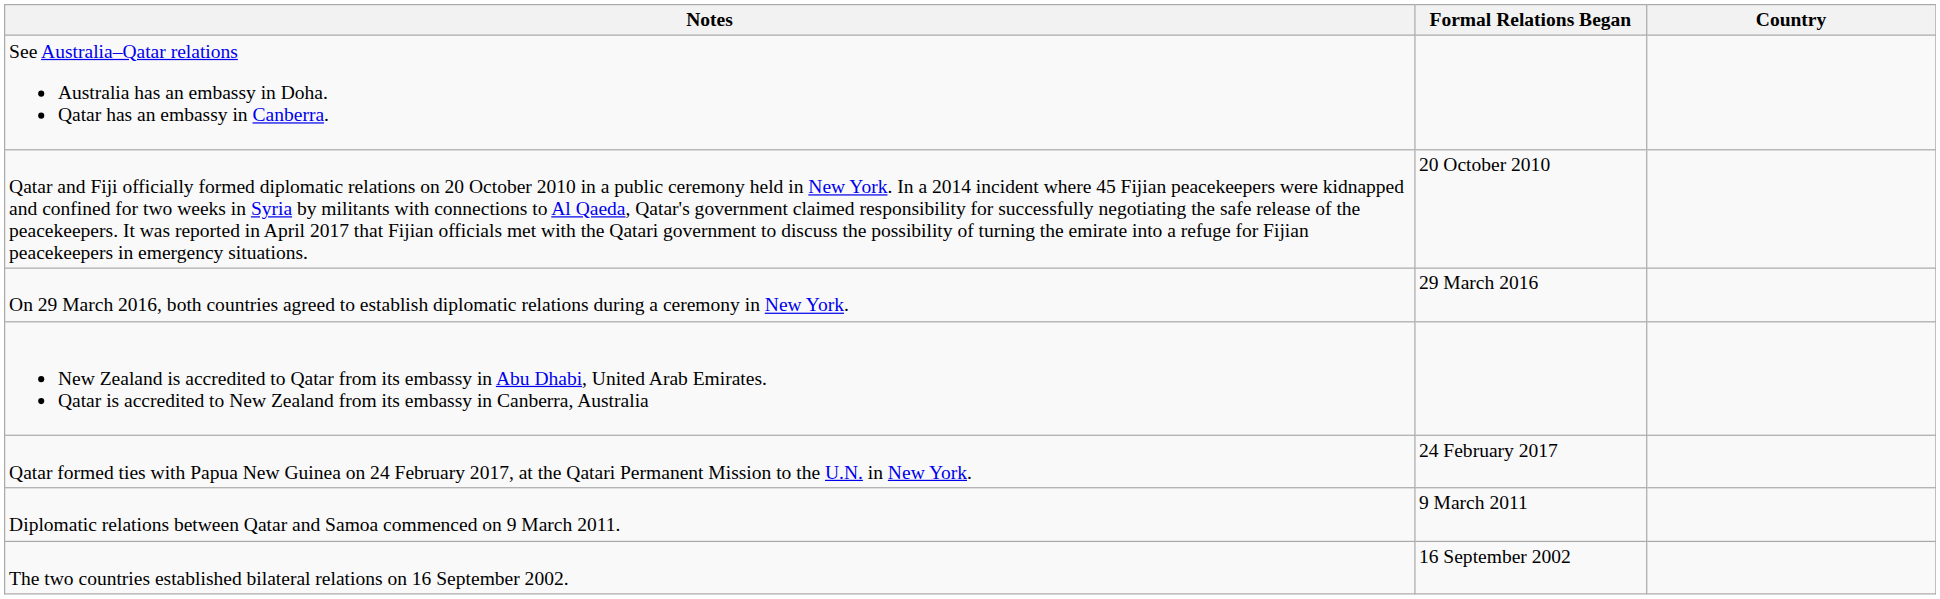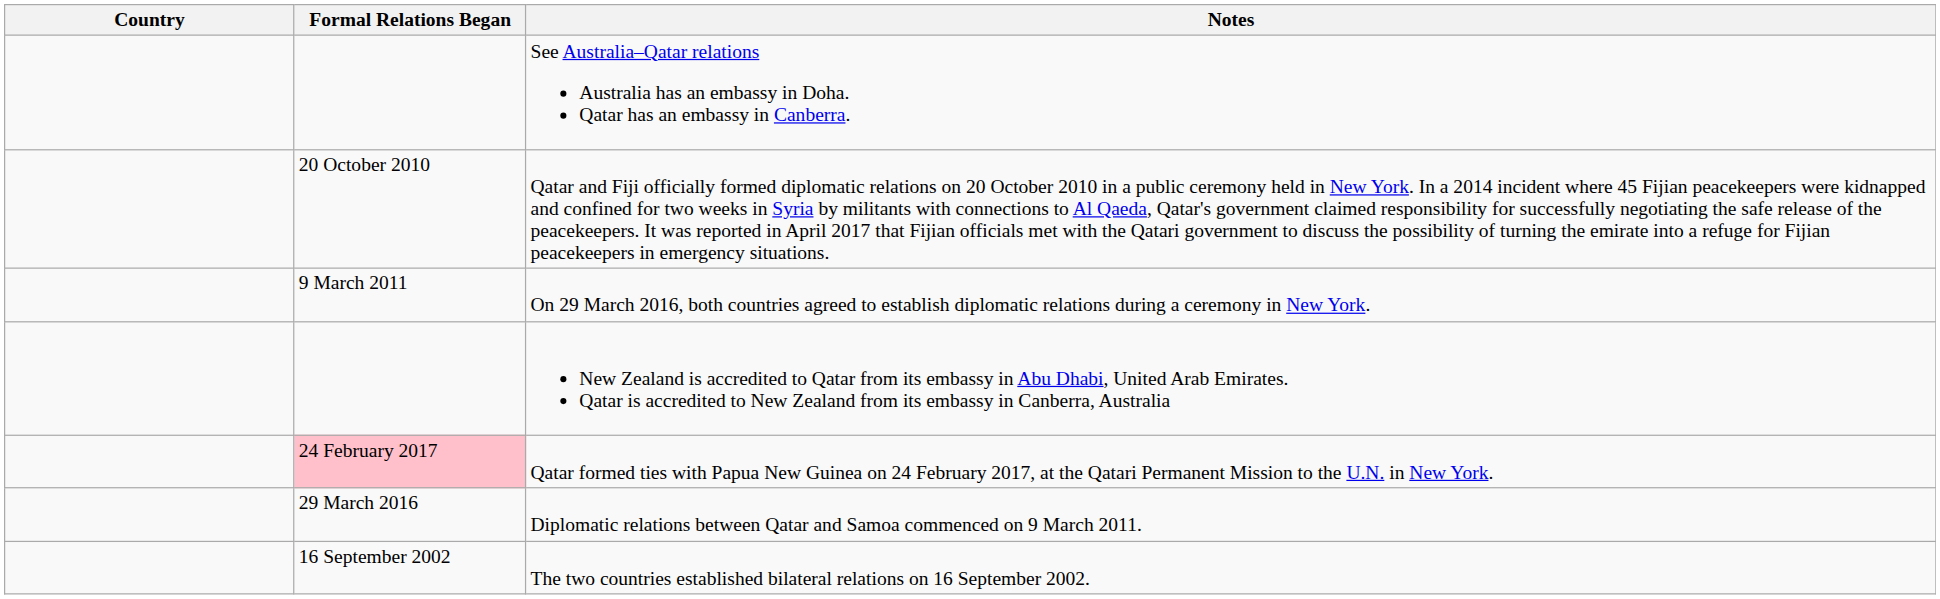columns swapped: (1791, 19) <-> (710, 19)
(1479, 283) 29 March 2016 -> (353, 283) 9 March 2011
(1488, 450) no background -> (368, 450) pink background
(1473, 503) 9 March 2011 -> (358, 503) 29 March 2016
